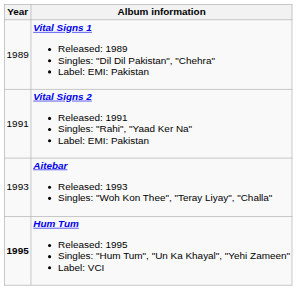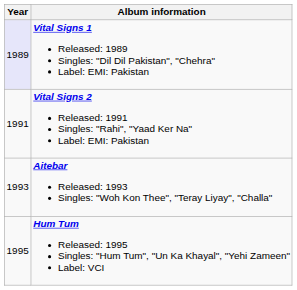(18, 54) no background -> (18, 54) lavender background
(18, 250) bold -> (18, 250) normal
